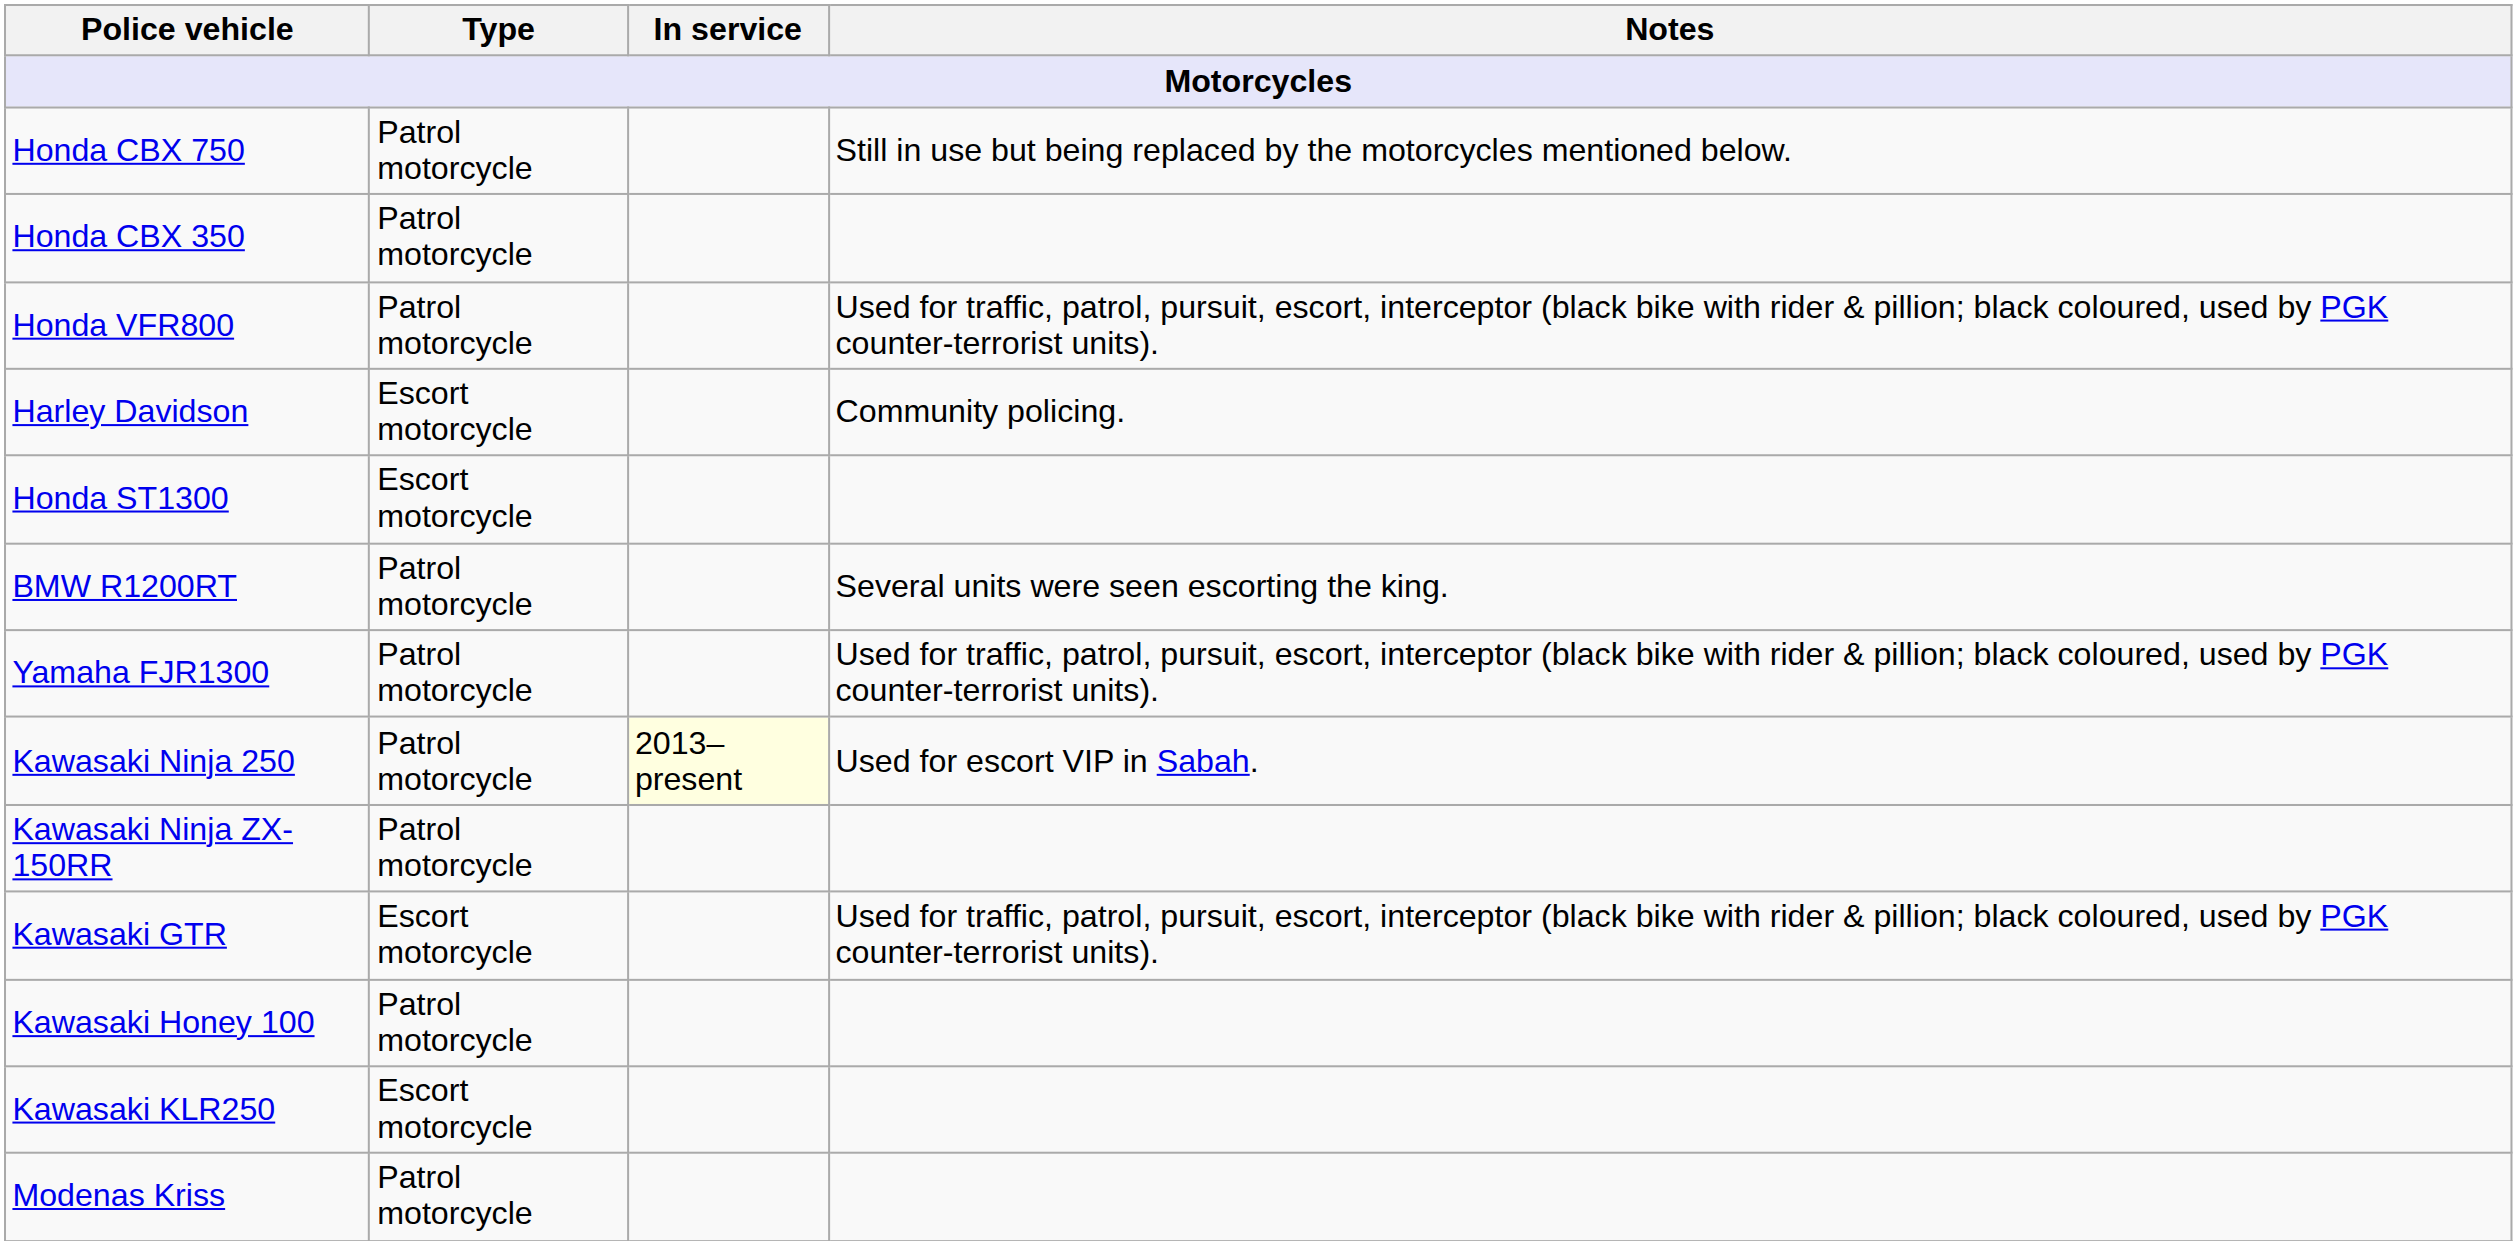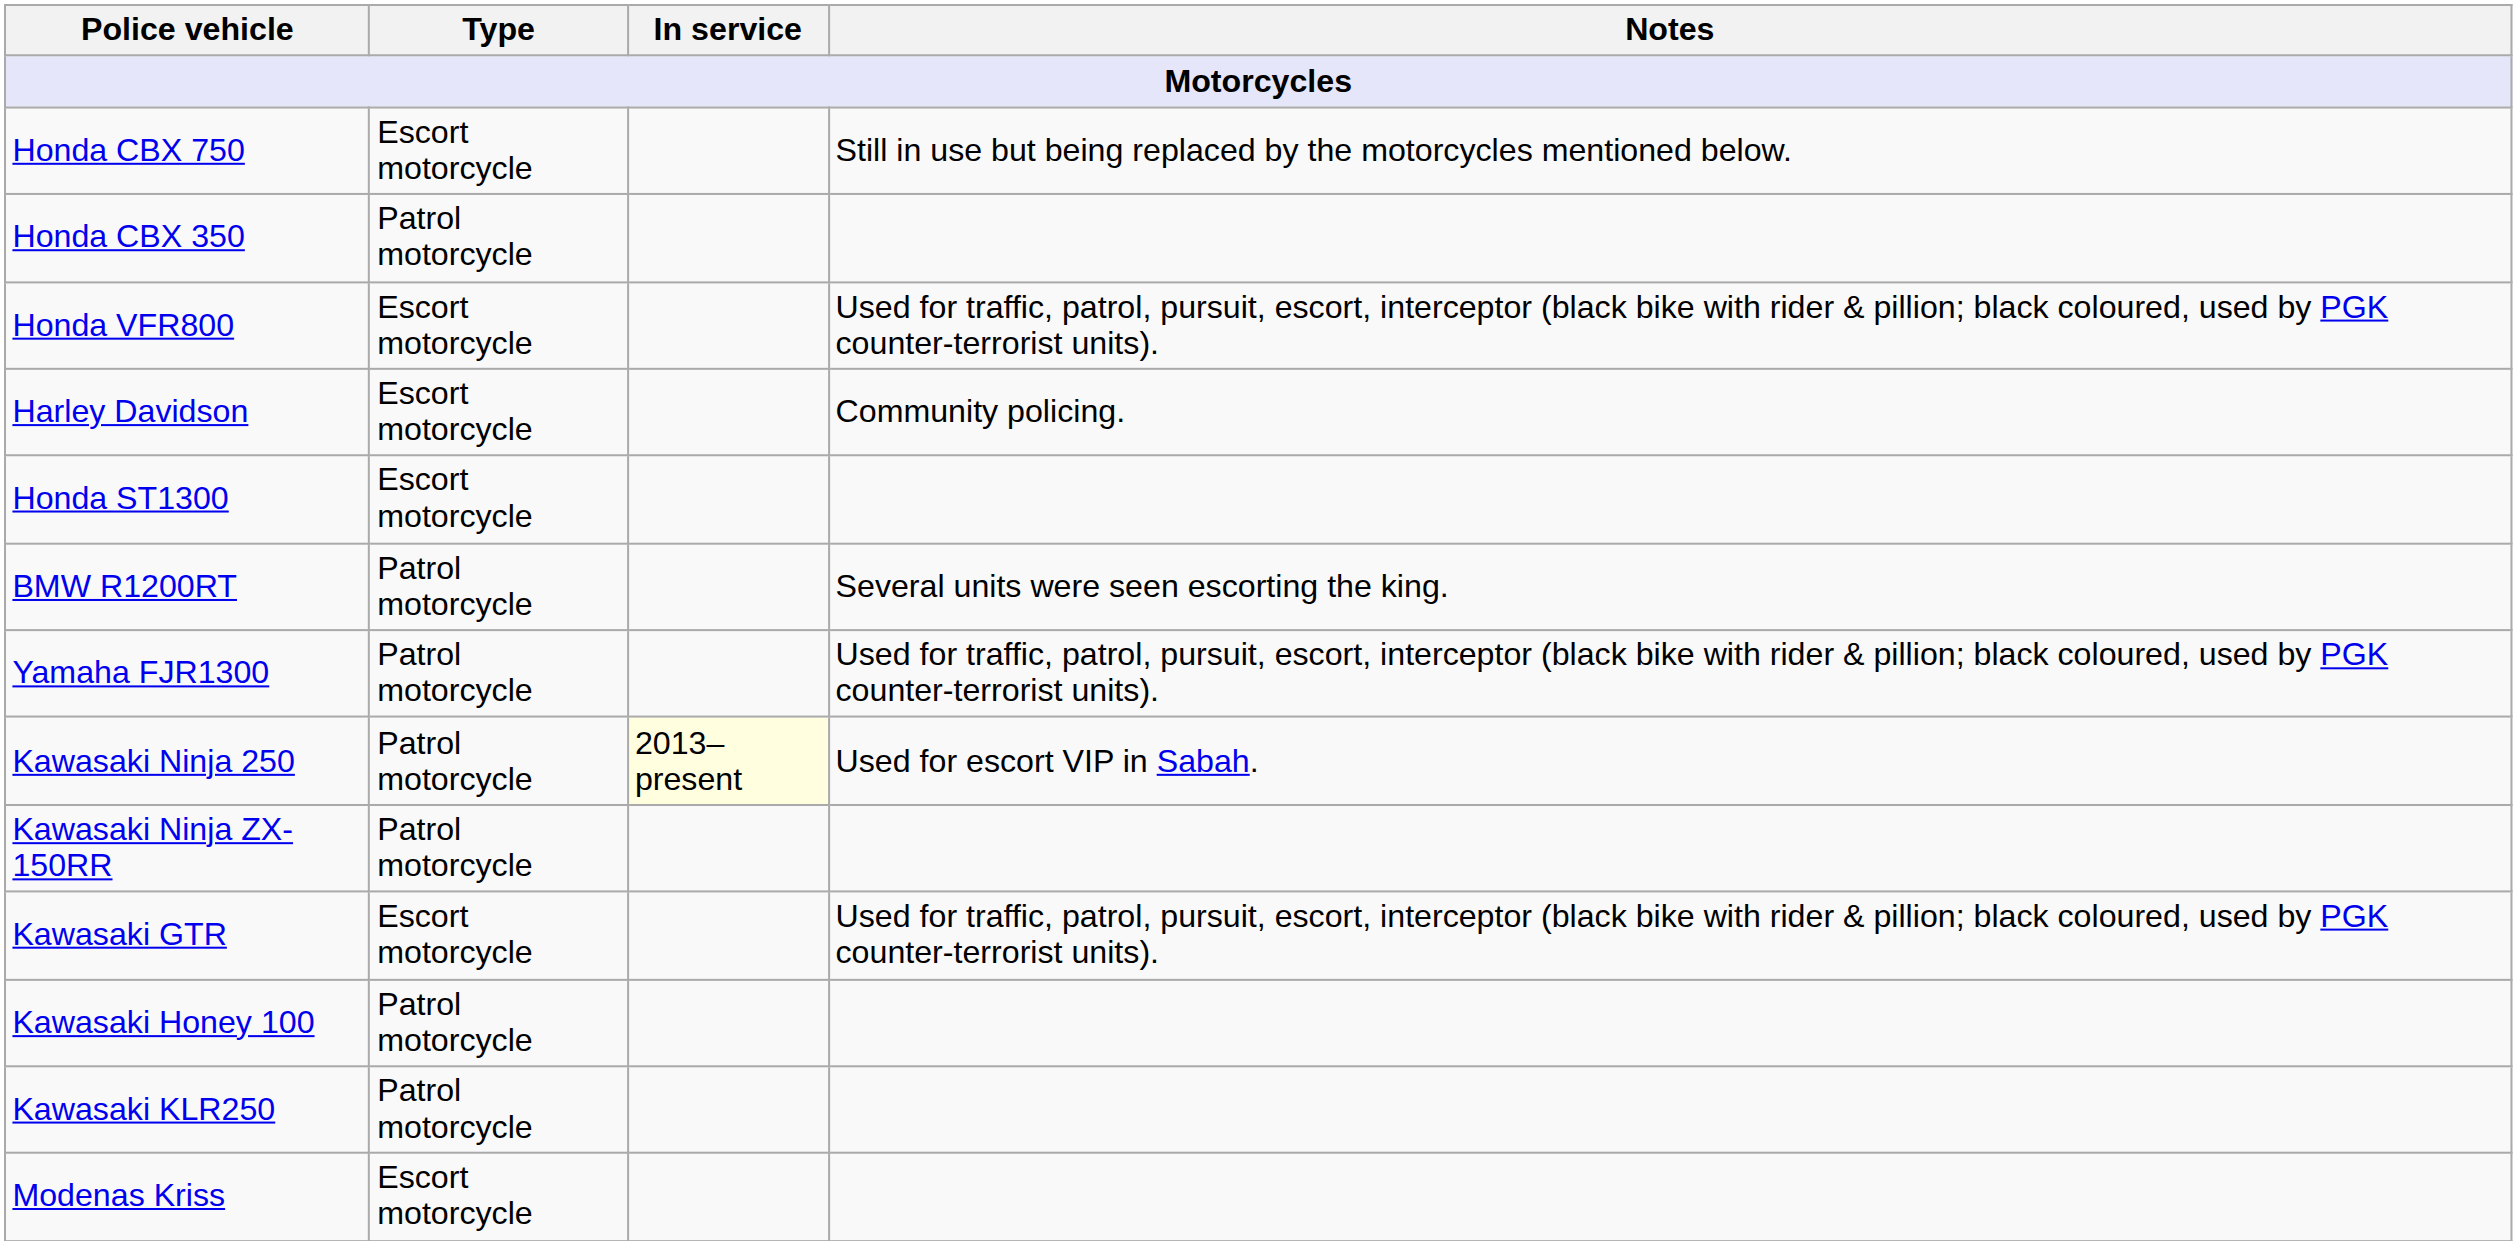(455, 150) Patrol motorcycle -> (455, 150) Escort motorcycle
(455, 324) Patrol motorcycle -> (455, 324) Escort motorcycle
(455, 1109) Escort motorcycle -> (455, 1109) Patrol motorcycle
(455, 1196) Patrol motorcycle -> (455, 1196) Escort motorcycle
